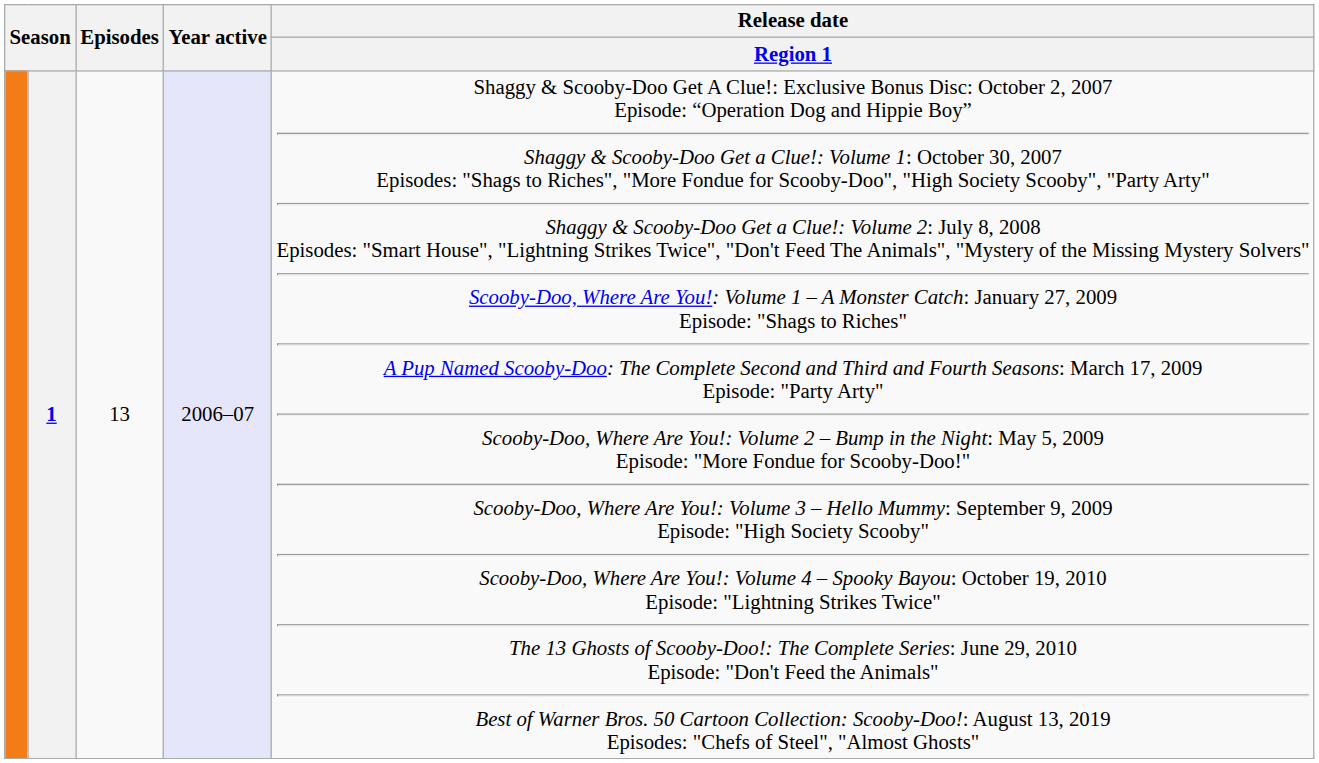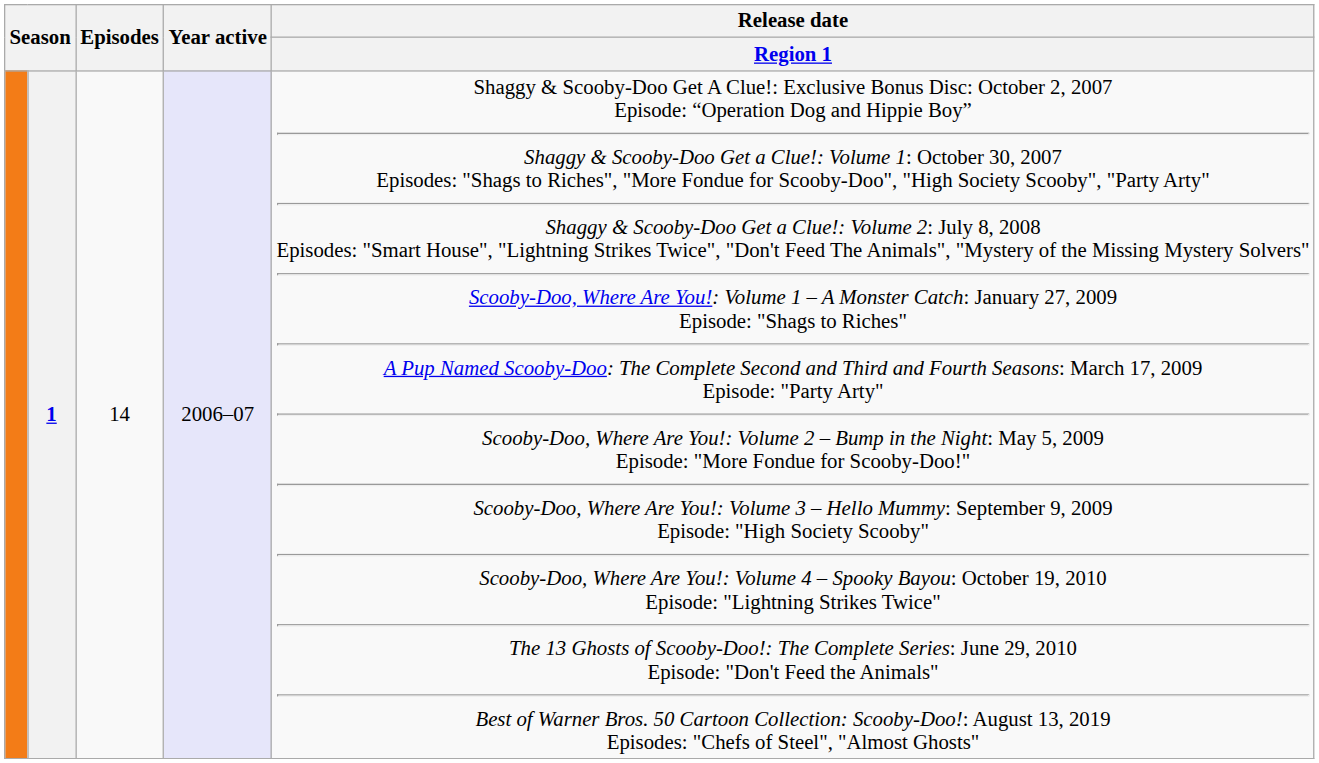(120, 414) 13 -> (120, 414) 14
